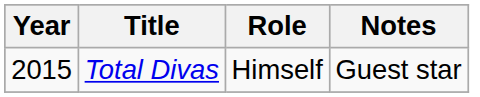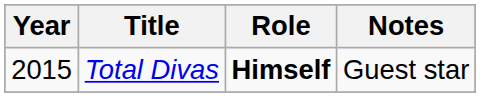(277, 69) normal -> (281, 69) bold
